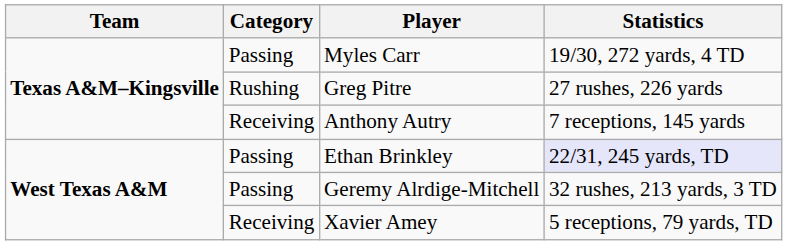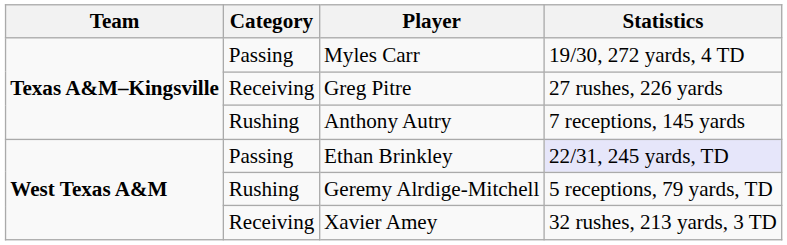(264, 88) Rushing -> (271, 88) Receiving
(271, 121) Receiving -> (264, 121) Rushing
(261, 188) Passing -> (264, 188) Rushing
(663, 188) 32 rushes, 213 yards, 3 TD -> (661, 188) 5 receptions, 79 yards, TD
(661, 222) 5 receptions, 79 yards, TD -> (663, 222) 32 rushes, 213 yards, 3 TD
